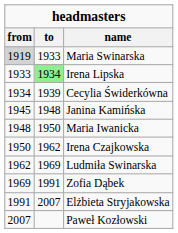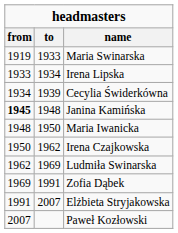(19, 55) lightgrey background -> (19, 55) no background
(49, 74) lightgreen background -> (49, 74) no background
(19, 110) normal -> (19, 110) bold
